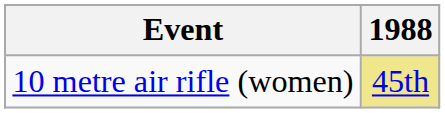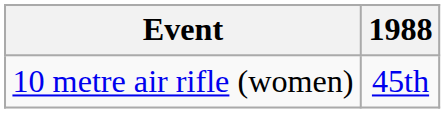(401, 81) khaki background -> (401, 81) no background
